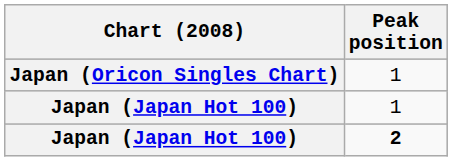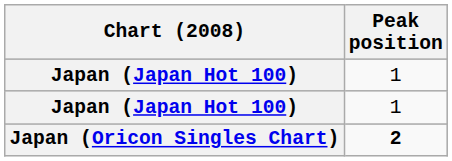(174, 75) Japan (Oricon Singles Chart) -> (174, 75) Japan (Japan Hot 100)
(174, 139) Japan (Japan Hot 100) -> (174, 139) Japan (Oricon Singles Chart)
